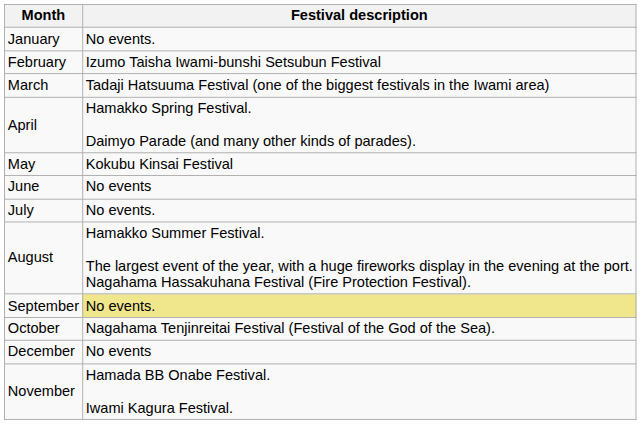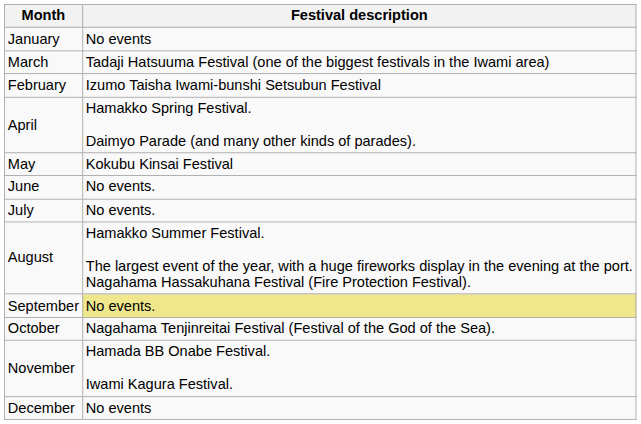(121, 39) No events. -> (119, 39) No events
rows swapped: (37, 62) <-> (28, 85)
(119, 187) No events -> (121, 187) No events.
rows swapped: (41, 391) <-> (41, 351)
